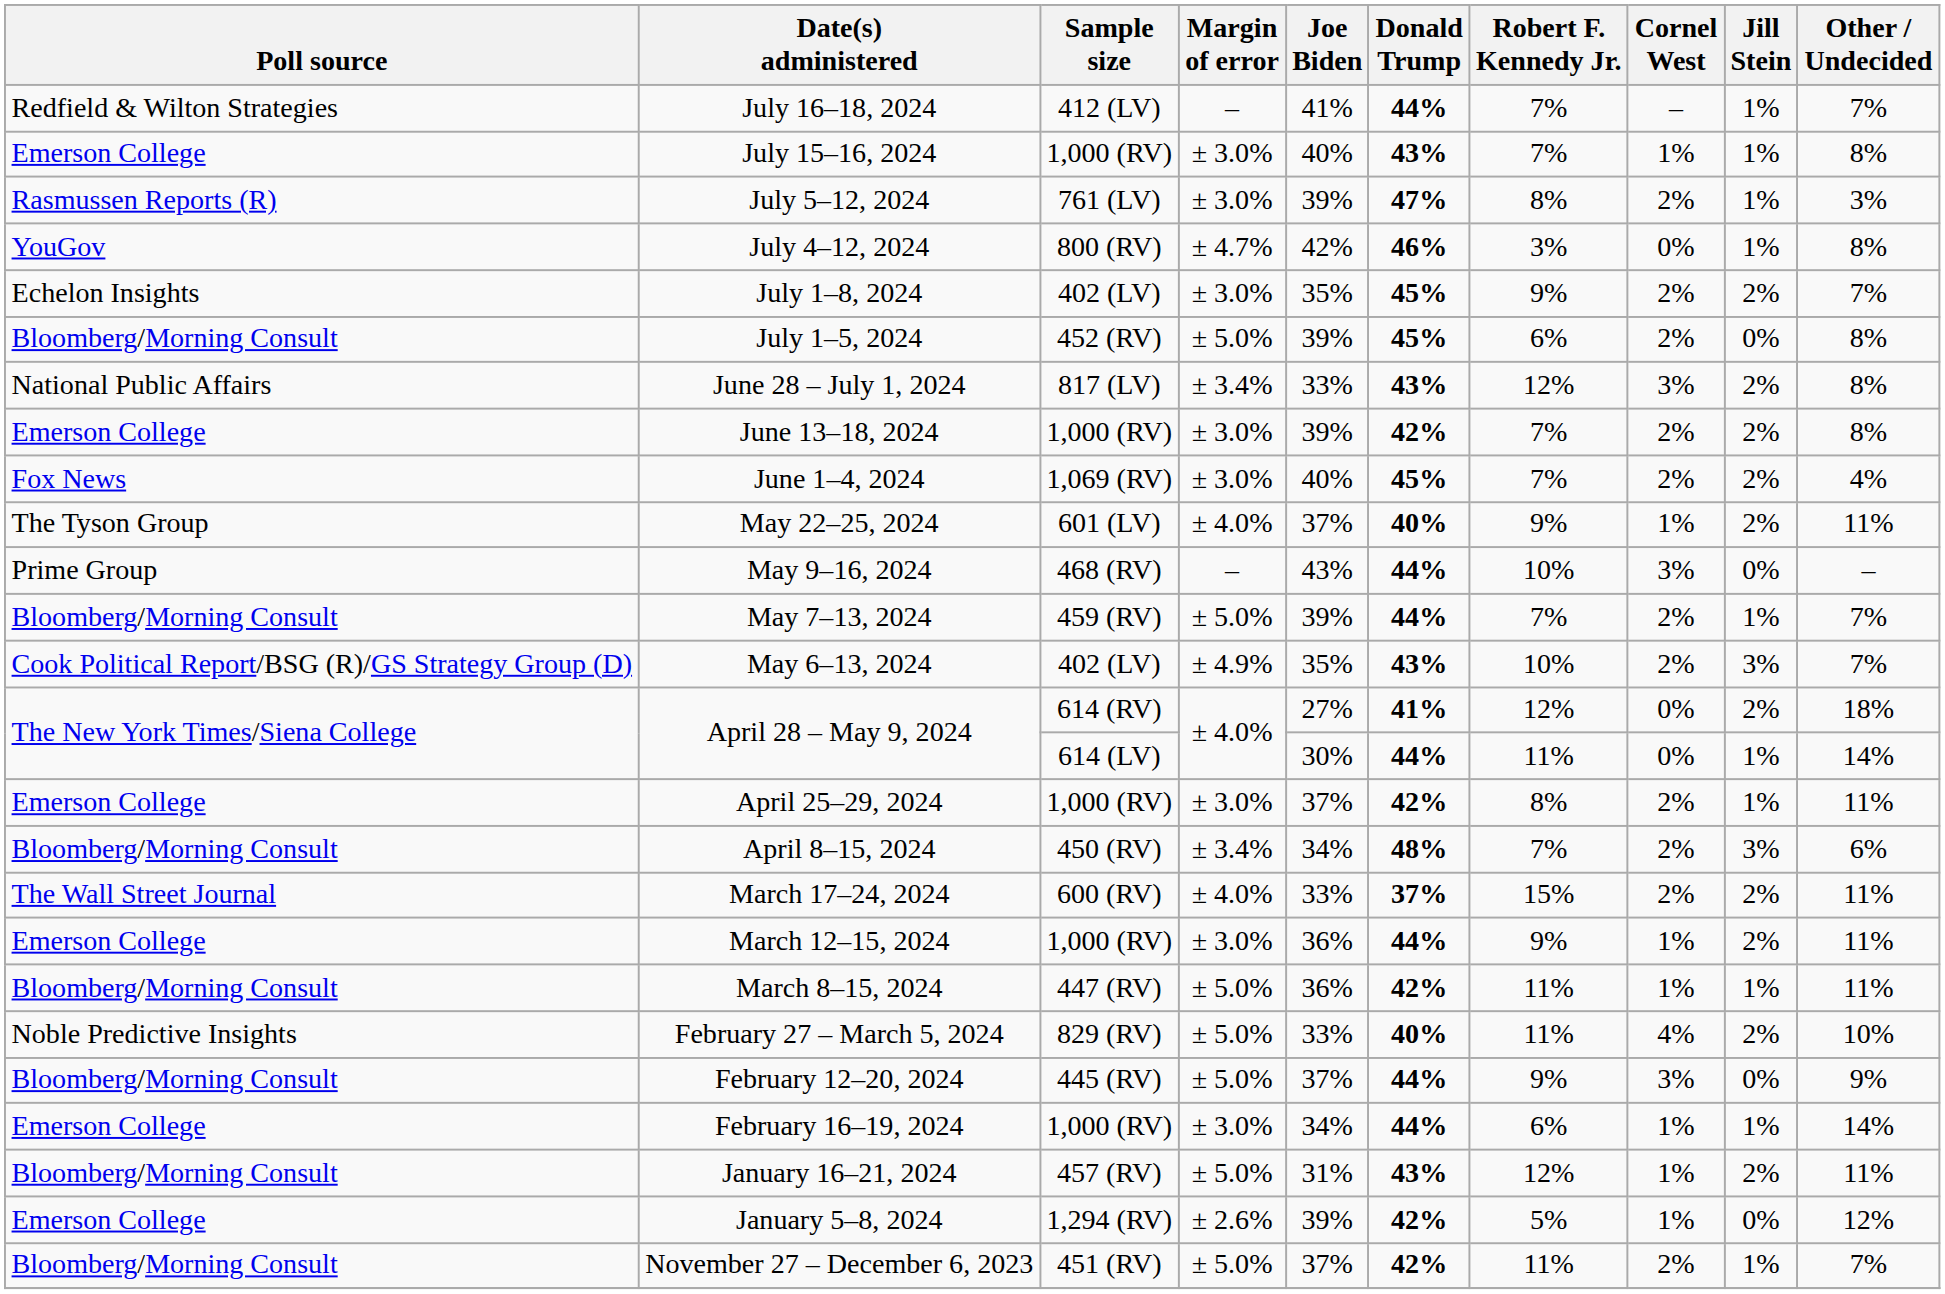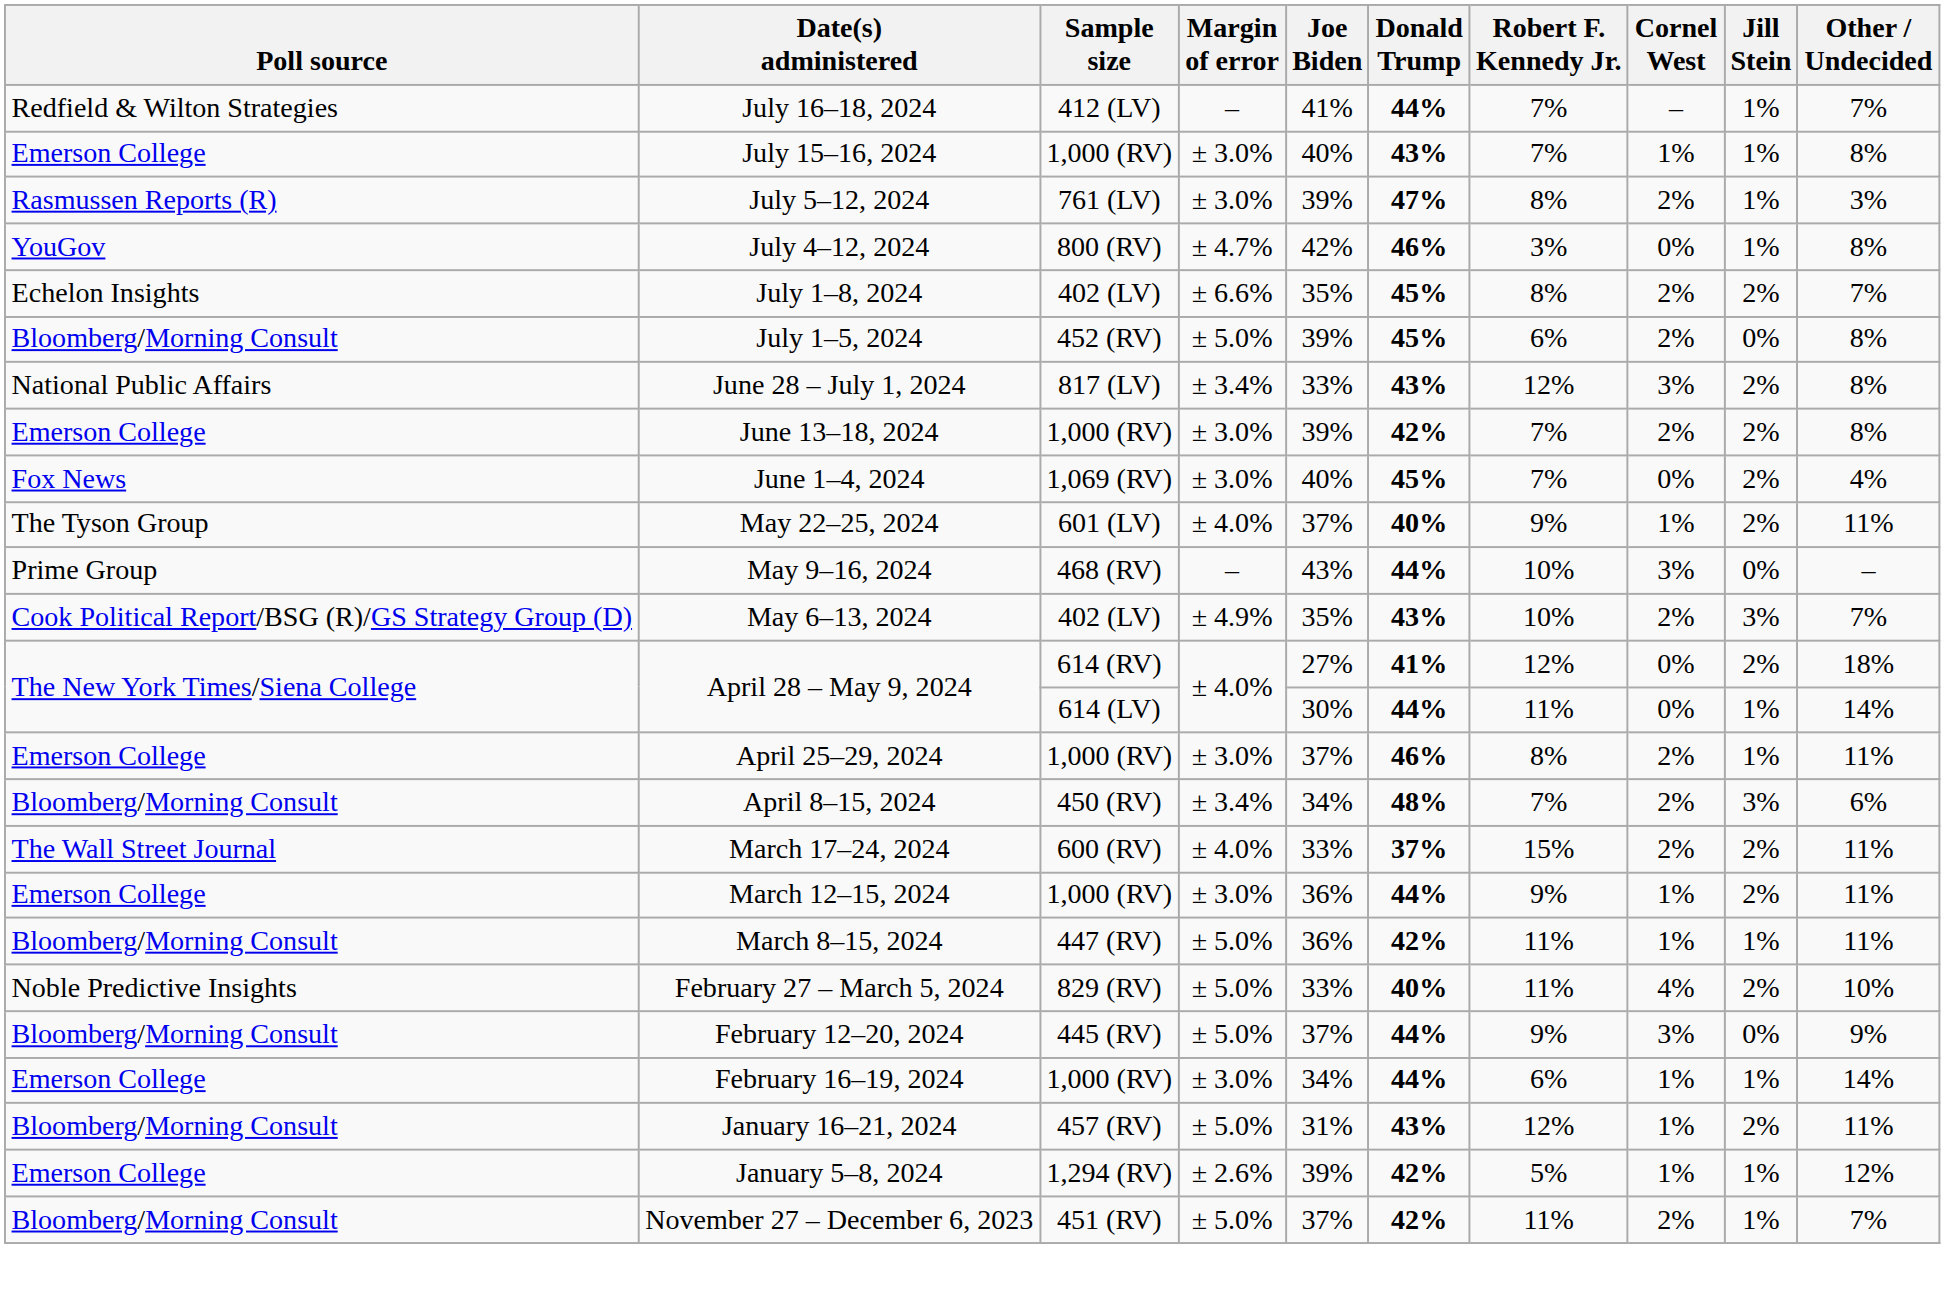(1232, 292) ± 3.0% -> (1232, 292) ± 6.6%
(1549, 292) 9% -> (1549, 292) 8%
(1676, 478) 2% -> (1676, 478) 0%
- row: (839, 616)
(1419, 802) 42% -> (1419, 755) 46%
(1761, 1219) 0% -> (1761, 1172) 1%
